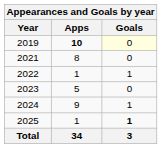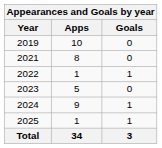(77, 43) bold -> (77, 43) normal
(129, 43) lightyellow background -> (129, 43) no background
(129, 120) bold -> (129, 120) normal
